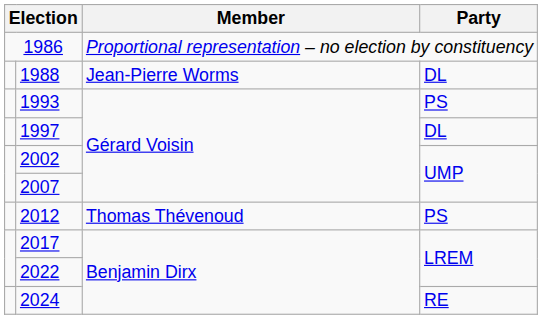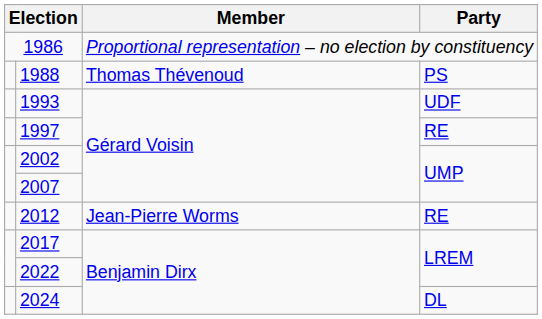(162, 74) Jean-Pierre Worms -> (165, 74) Thomas Thévenoud
(435, 74) DL -> (436, 74) PS
(436, 103) PS -> (442, 103) UDF
(435, 131) DL -> (436, 131) RE
(165, 215) Thomas Thévenoud -> (162, 215) Jean-Pierre Worms
(436, 215) PS -> (436, 215) RE
(436, 300) RE -> (435, 300) DL
